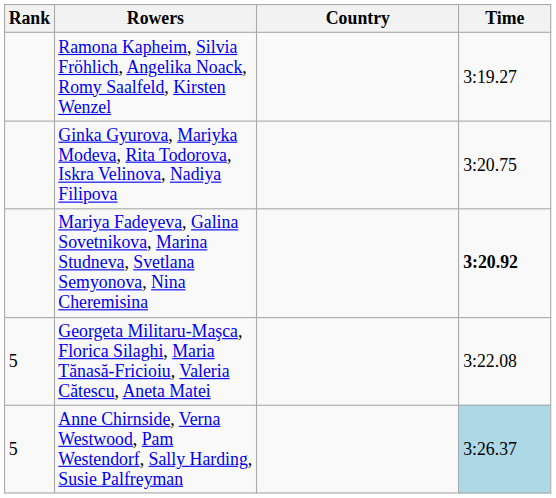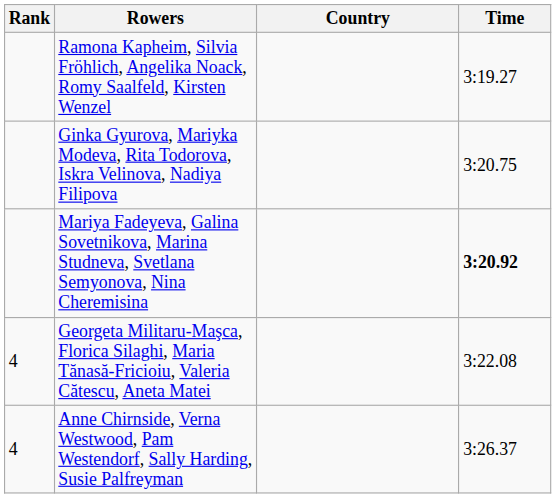(13, 361) 5 -> (13, 361) 4
(13, 449) 5 -> (13, 449) 4
(490, 449) lightblue background -> (490, 449) no background
